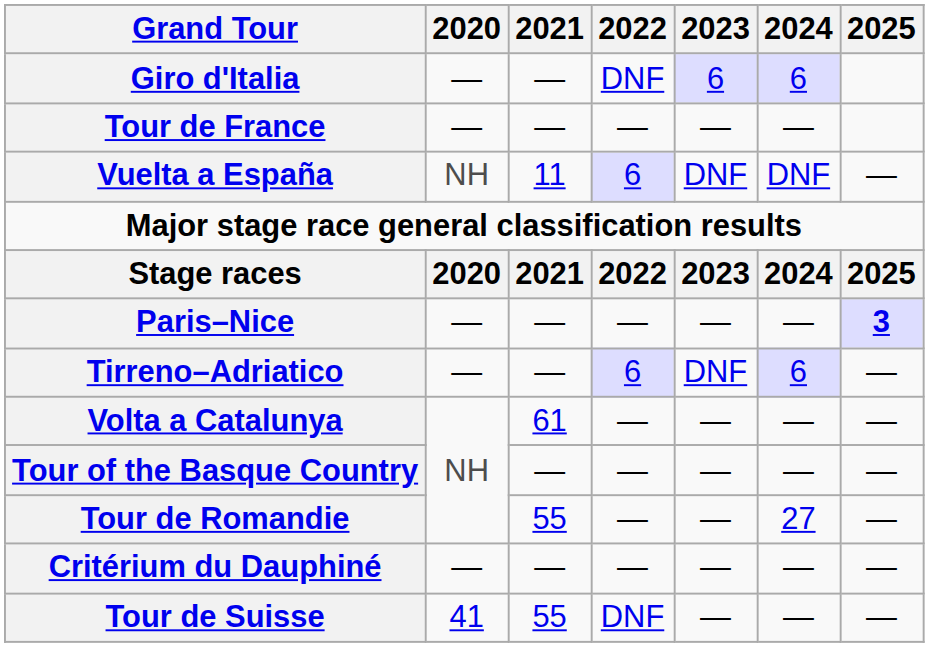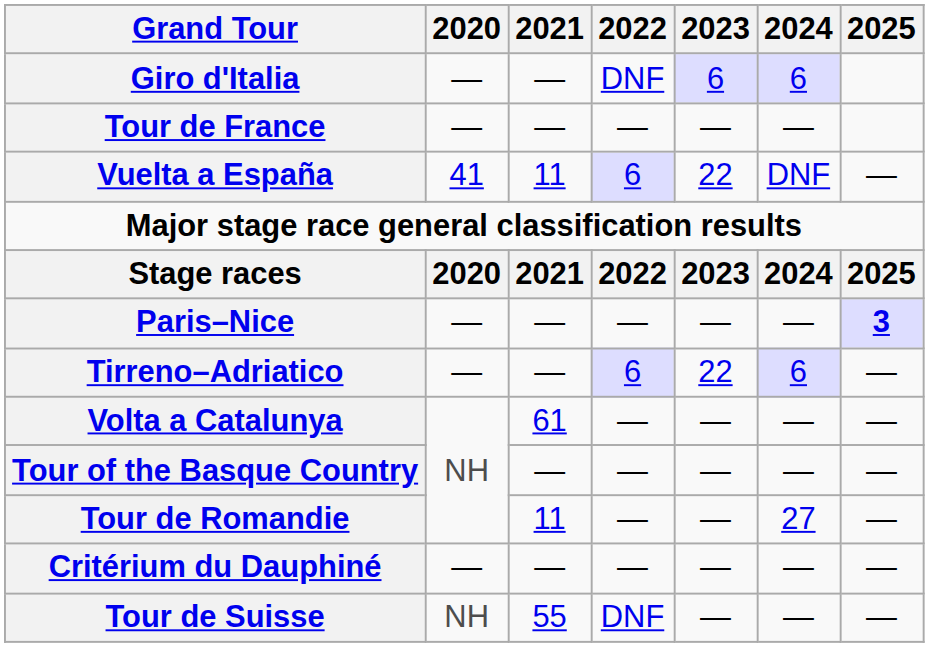(467, 175) NH -> (467, 175) 41
(715, 175) DNF -> (715, 175) 22
(715, 371) DNF -> (715, 371) 22
(550, 518) 55 -> (550, 518) 11
(467, 616) 41 -> (467, 616) NH
